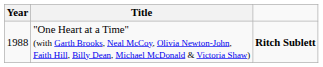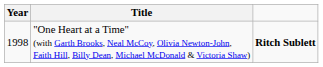(18, 42) 1988 -> (18, 42) 1998
